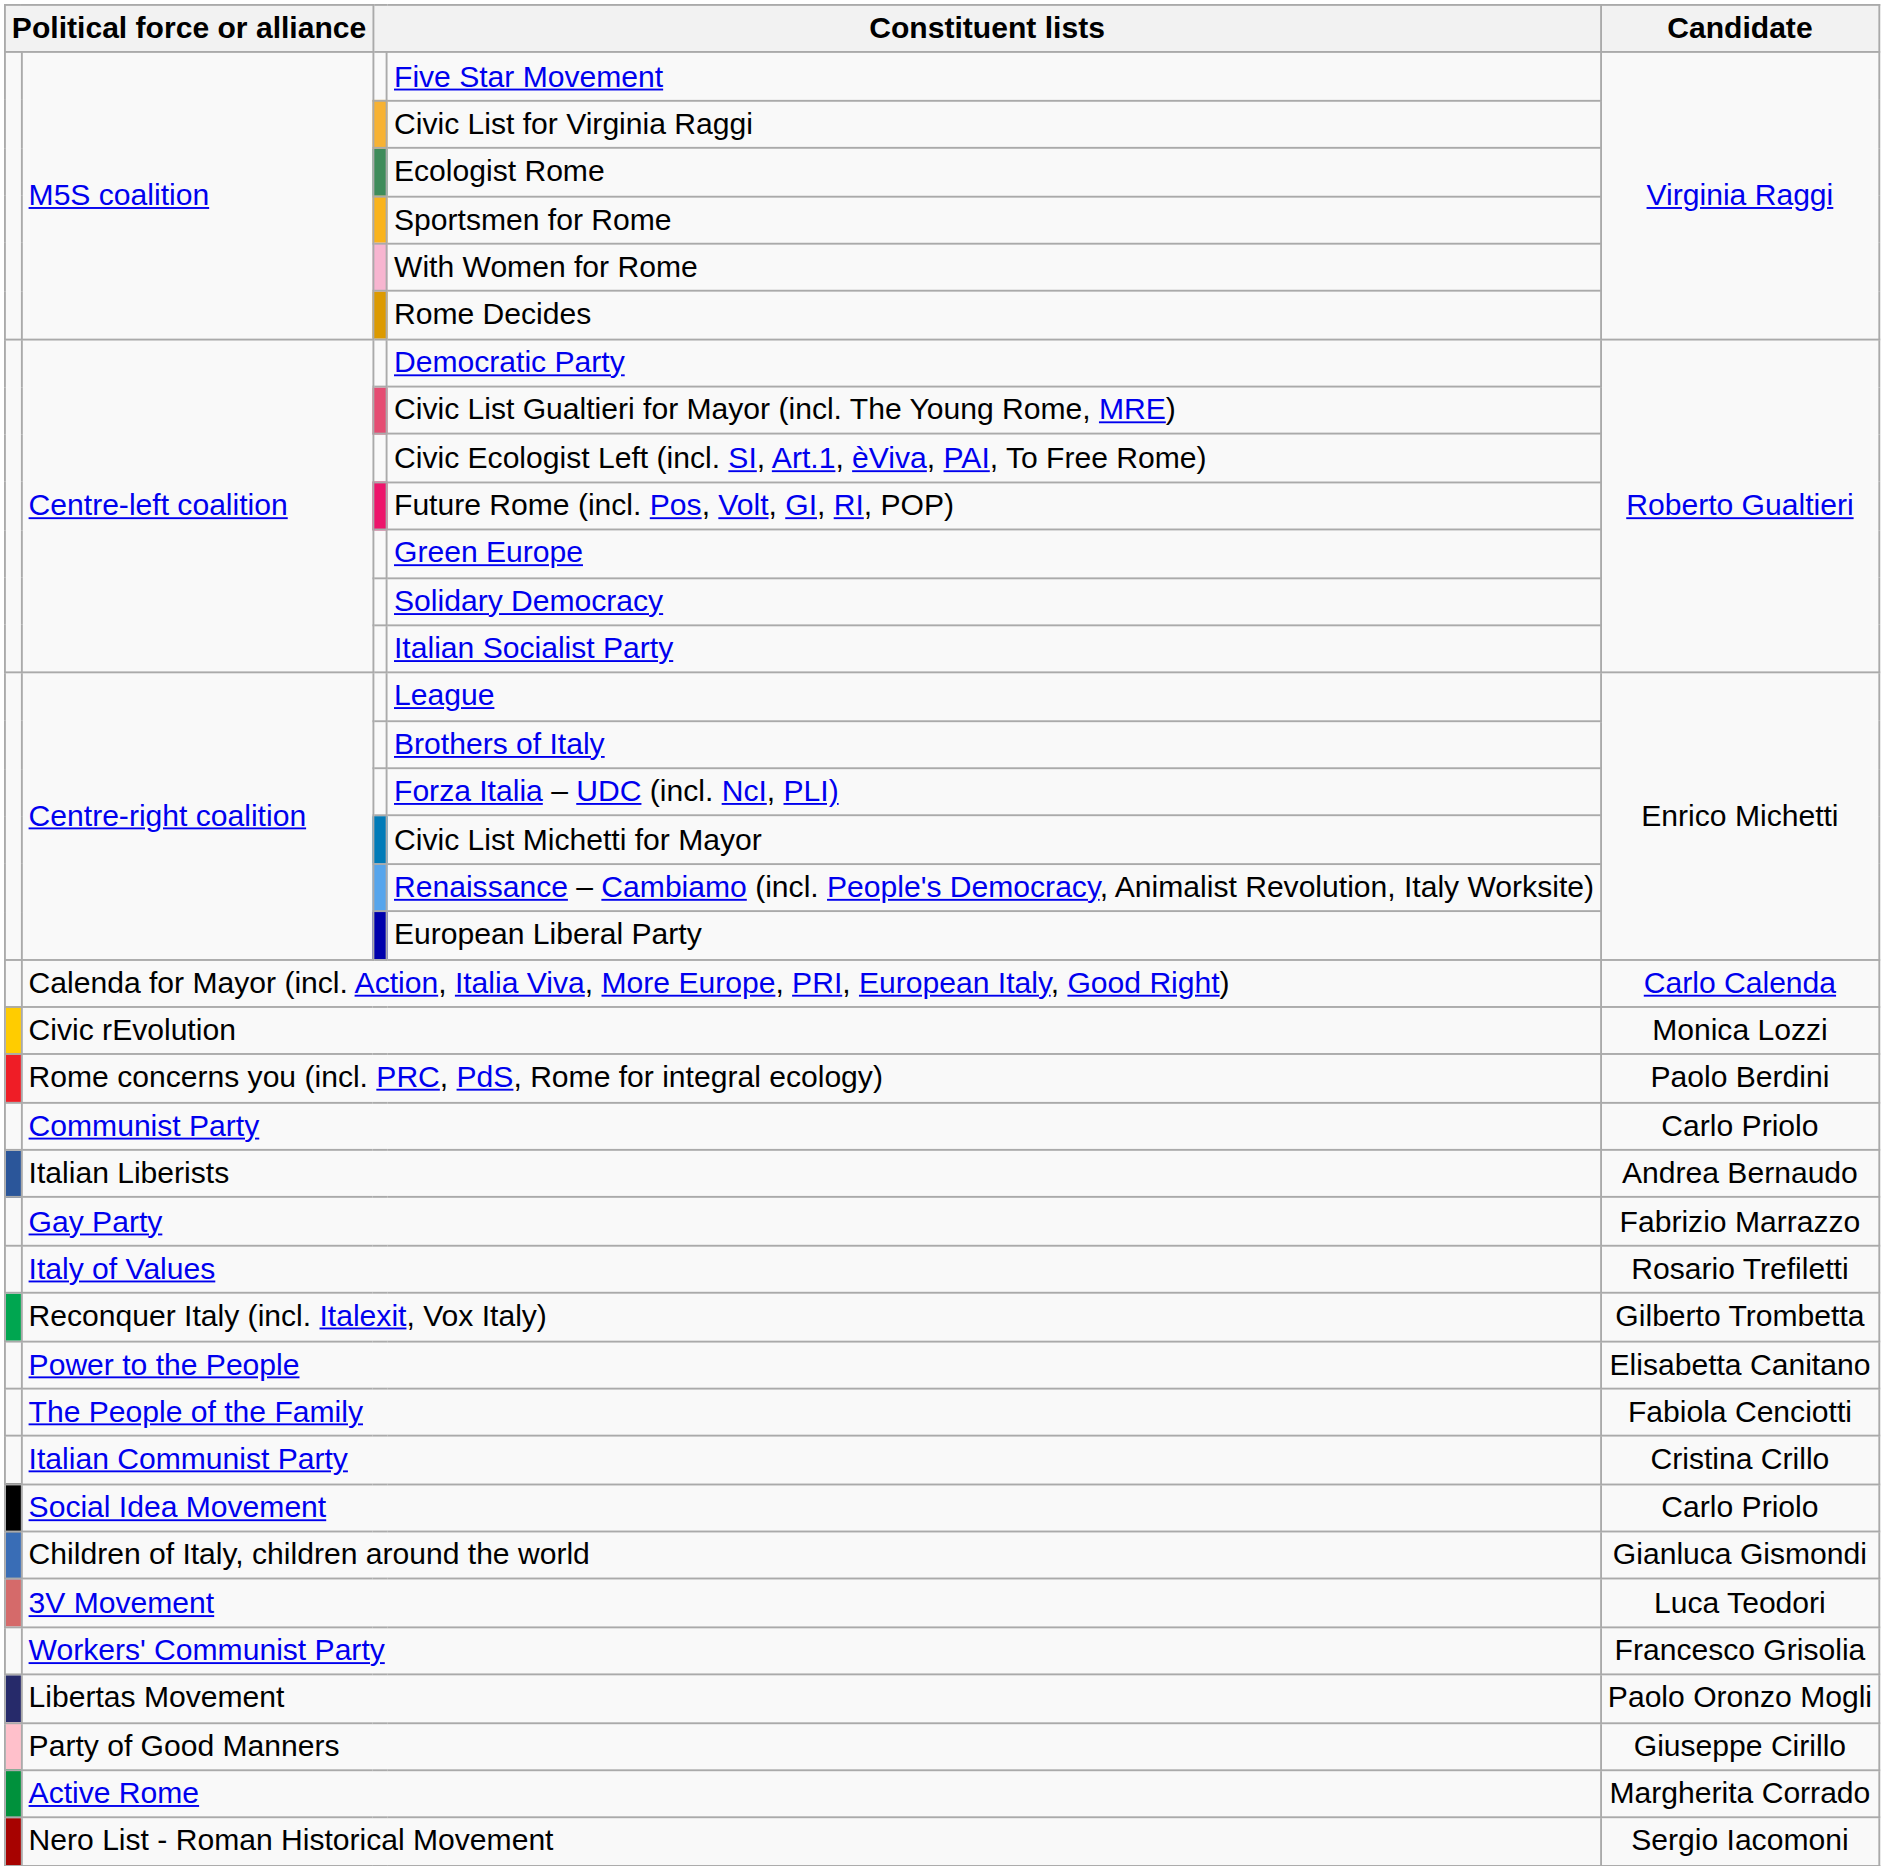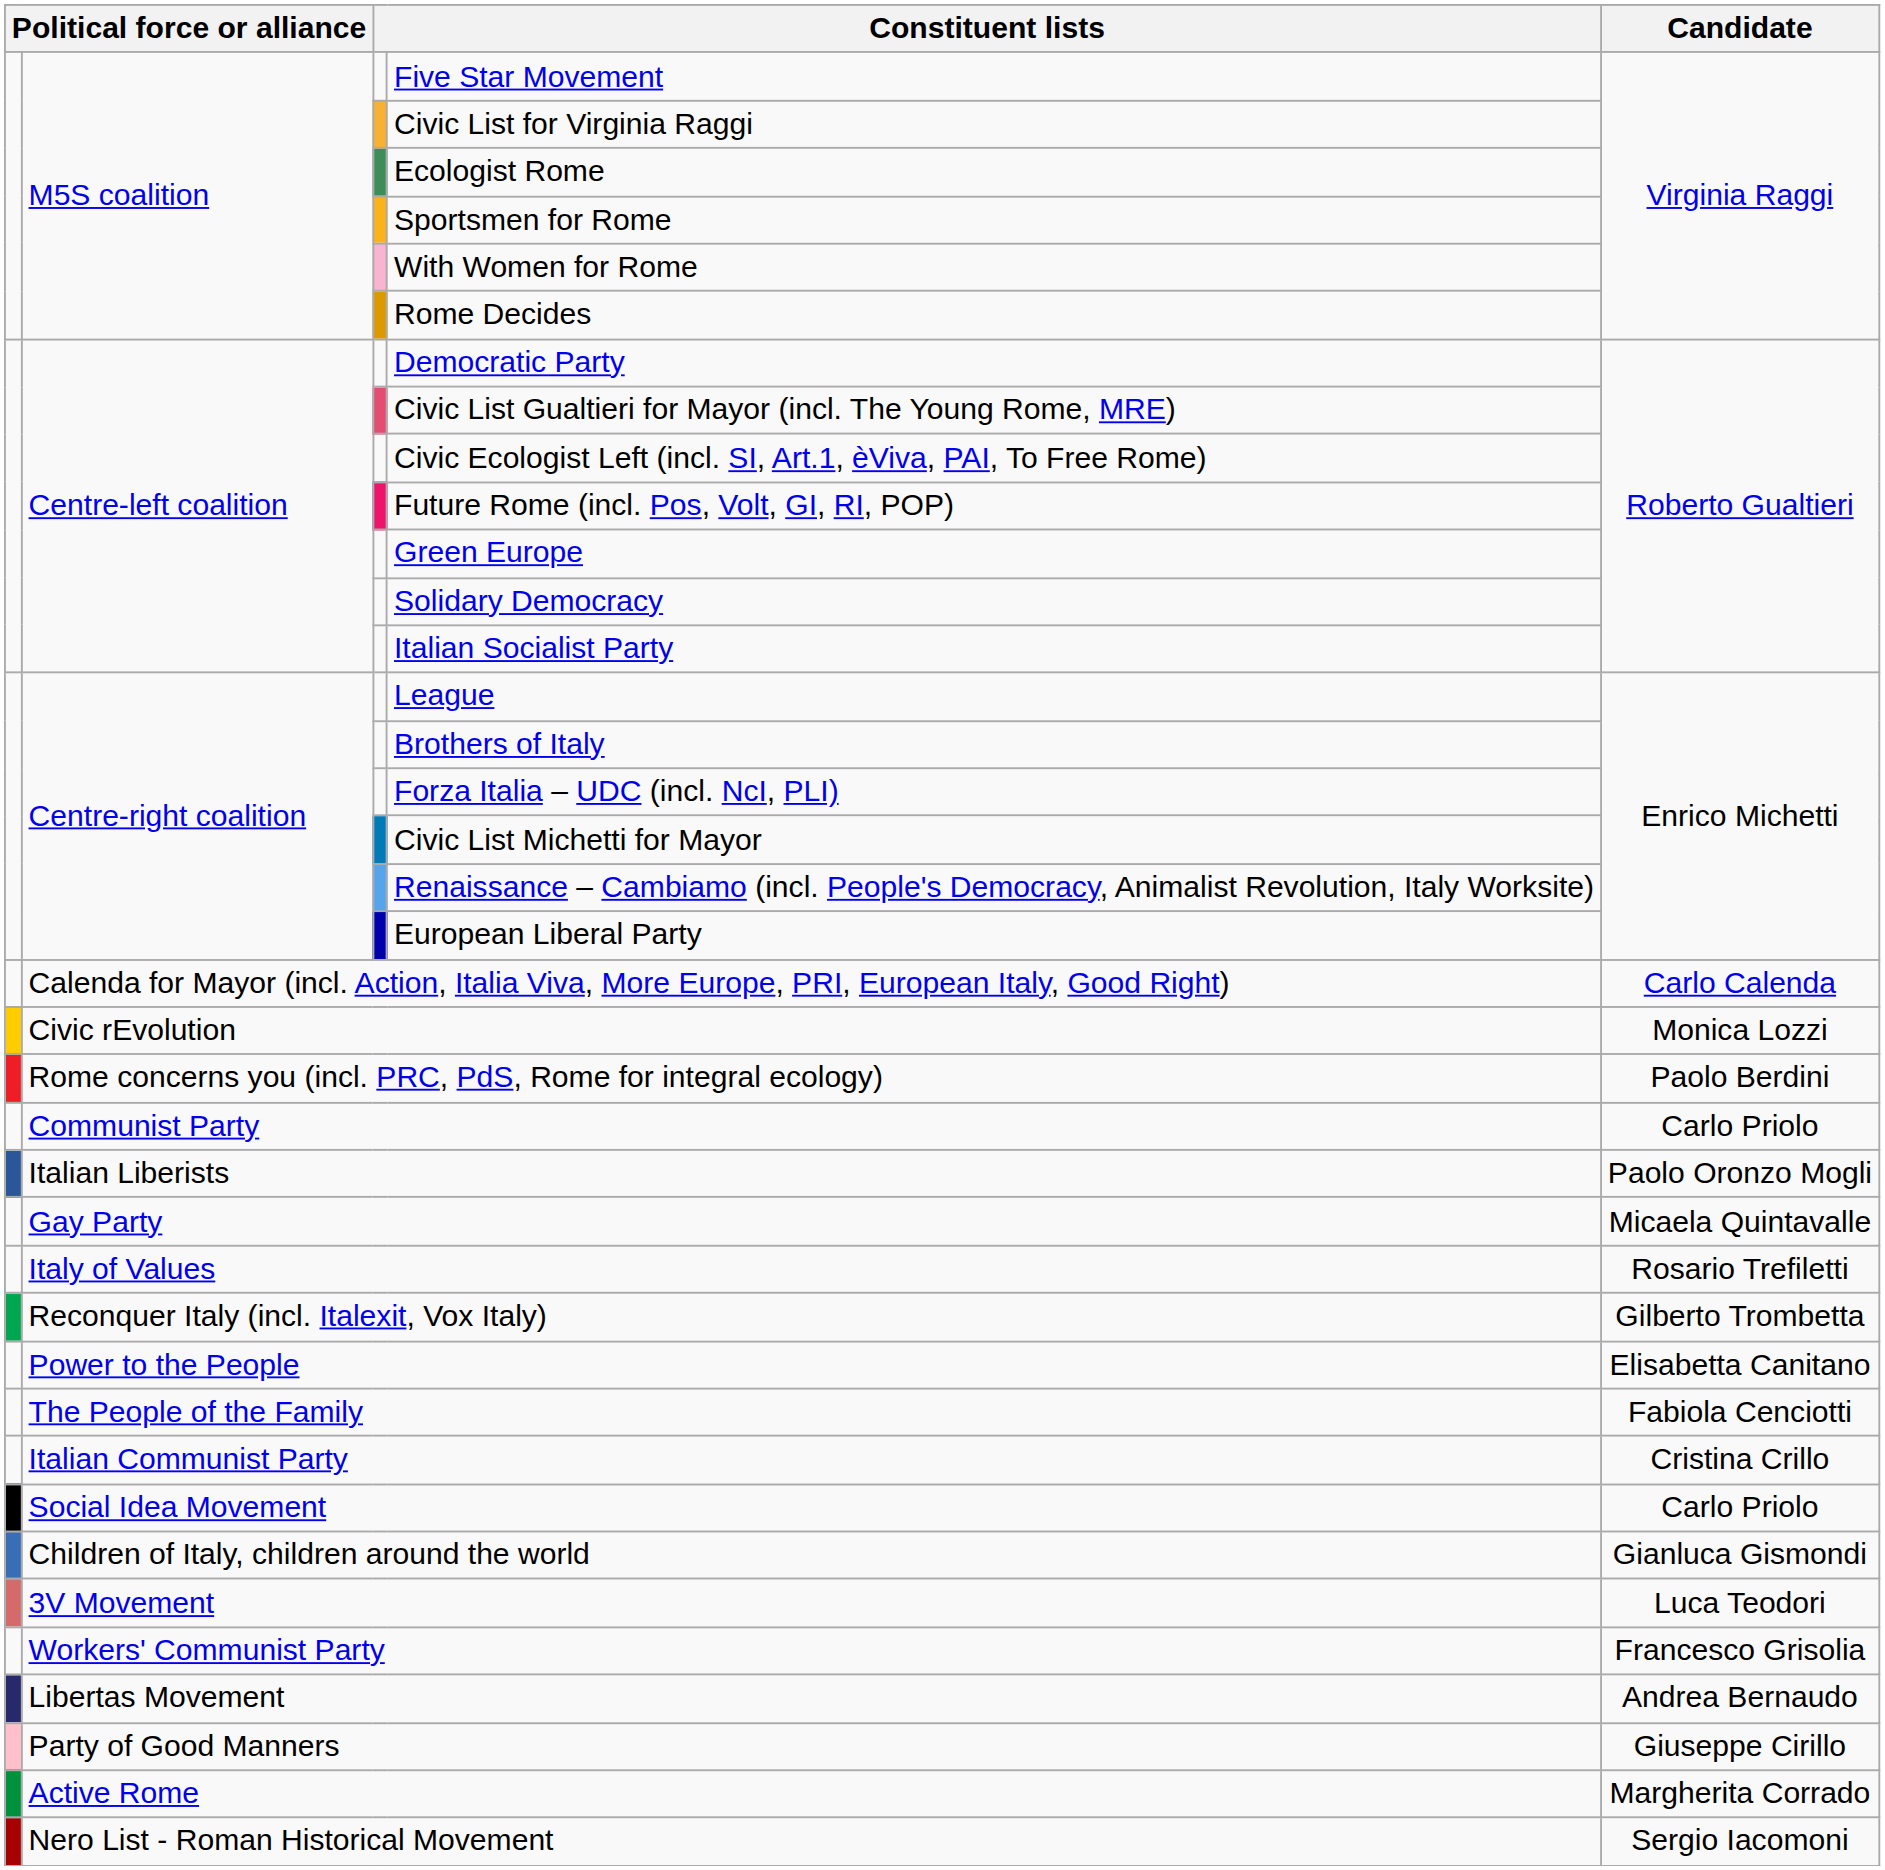(1740, 1173) Andrea Bernaudo -> (1740, 1173) Paolo Oronzo Mogli
(1740, 1220) Fabrizio Marrazzo -> (1740, 1220) Micaela Quintavalle
(1740, 1698) Paolo Oronzo Mogli -> (1740, 1698) Andrea Bernaudo
